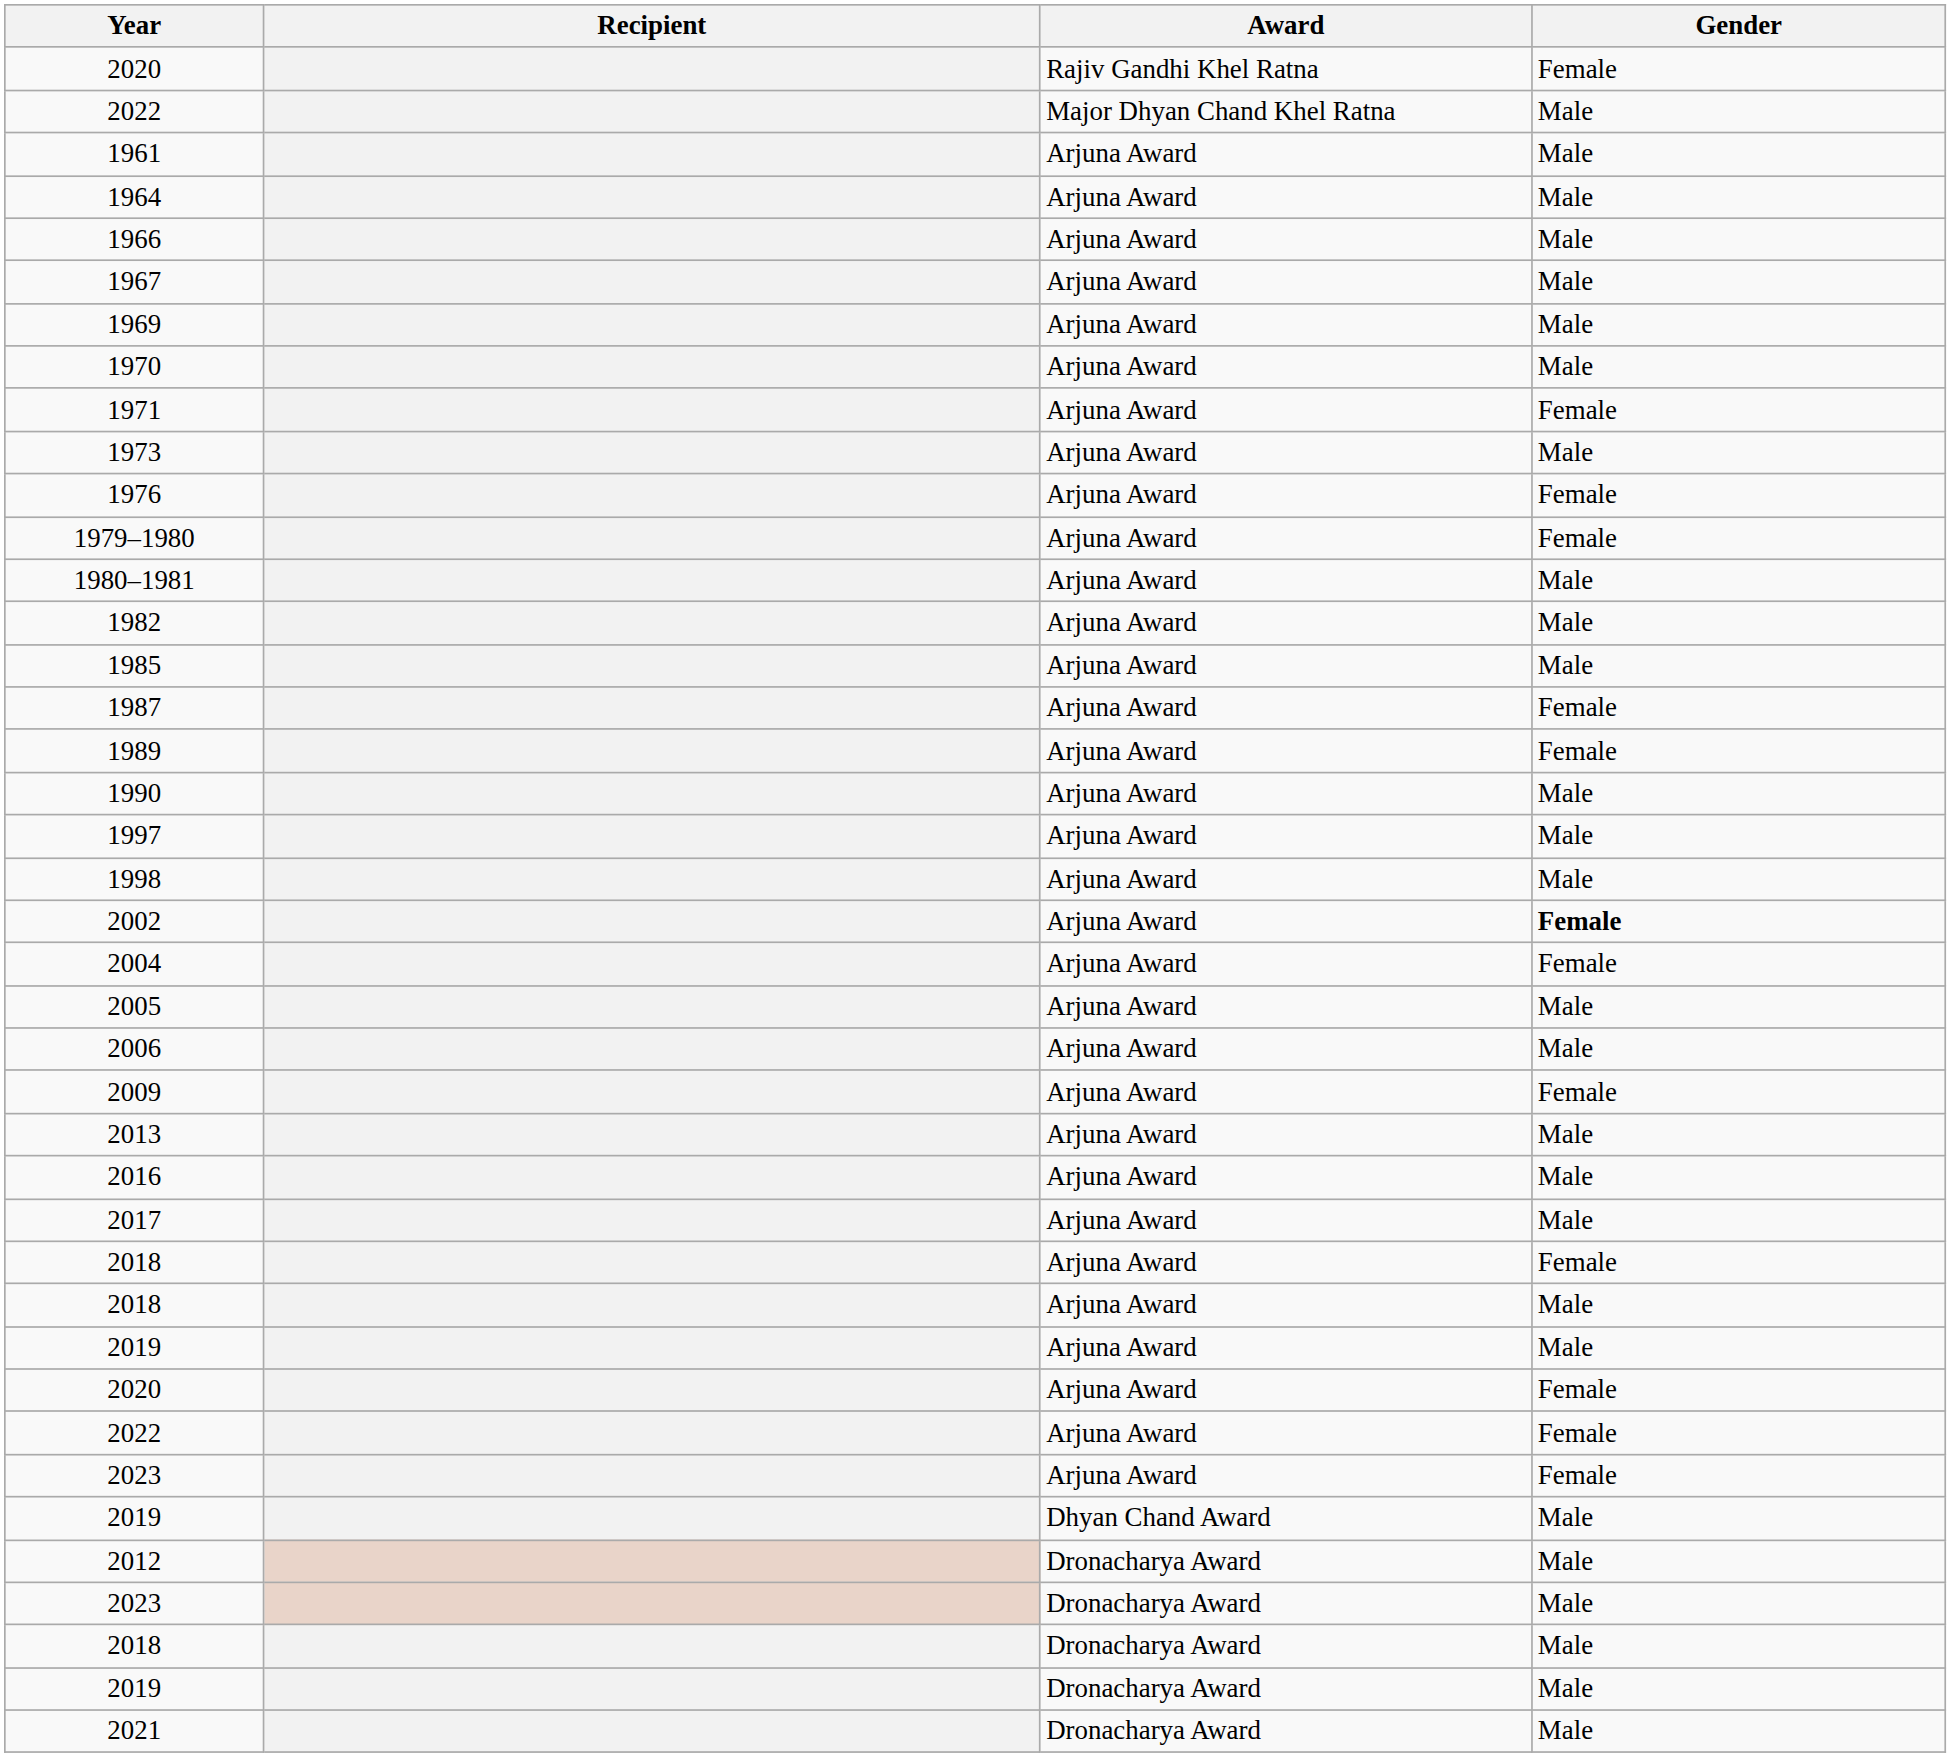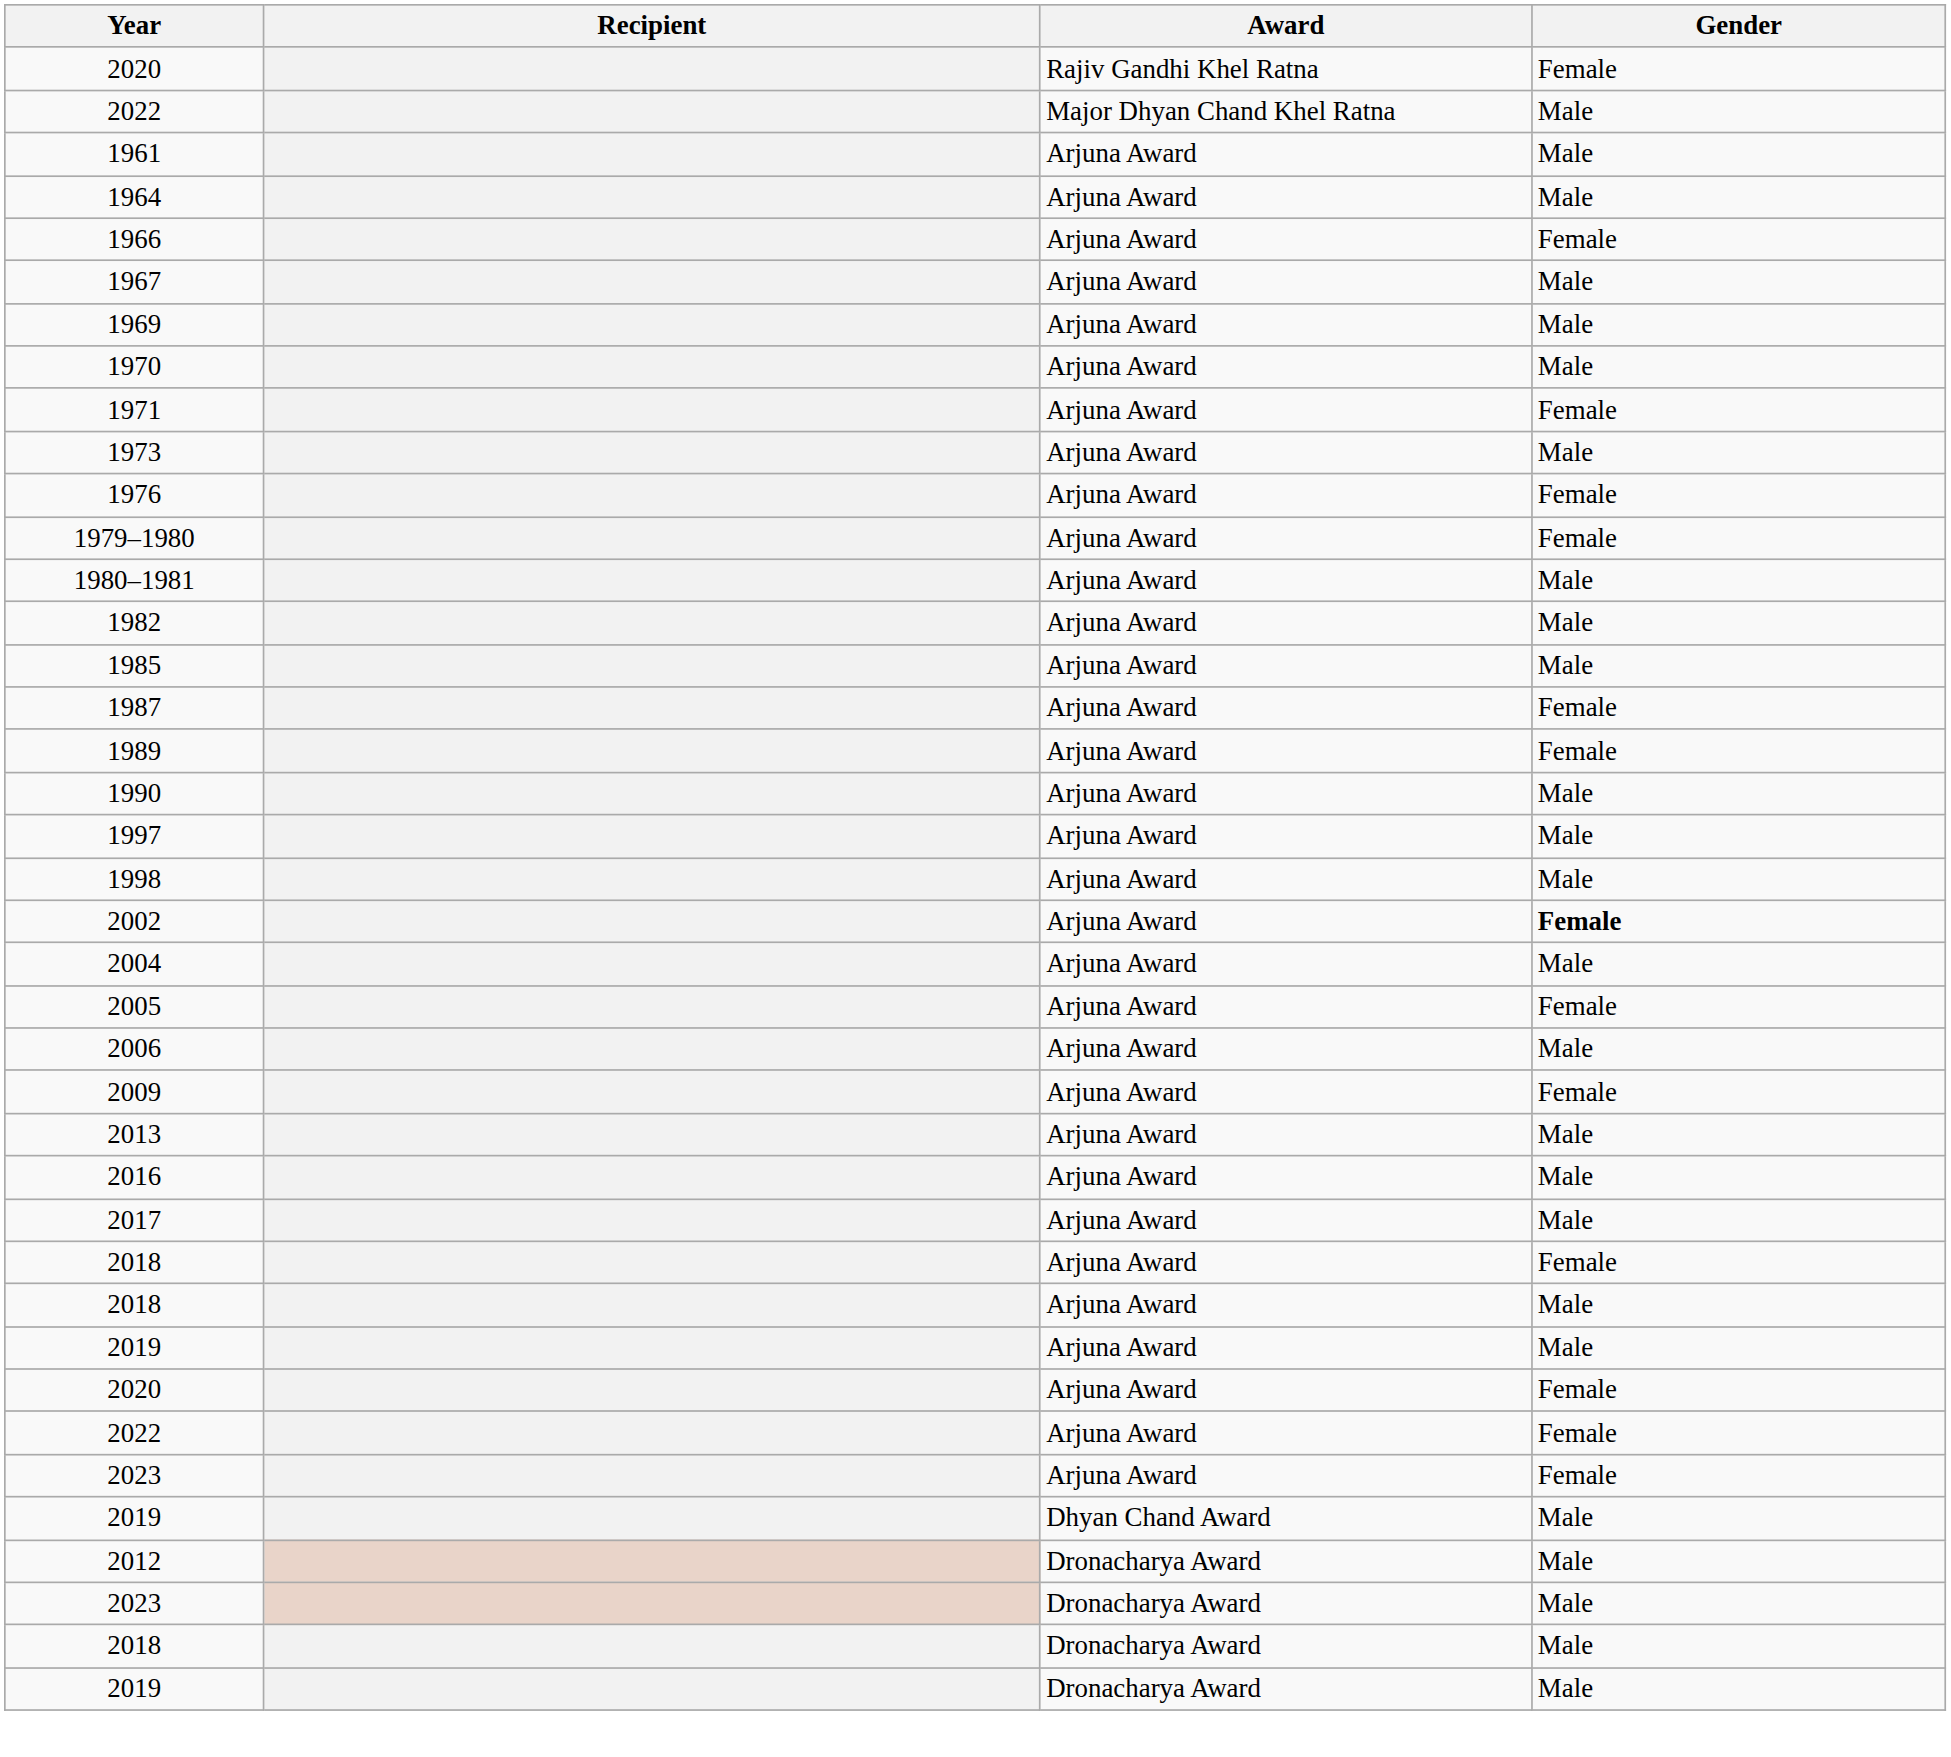(1565, 238) Male -> (1577, 238) Female
(1577, 963) Female -> (1565, 963) Male
(1565, 1006) Male -> (1577, 1006) Female
- row: (134, 1731)
